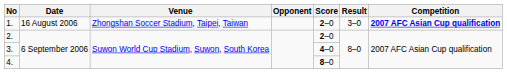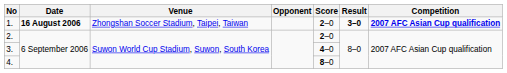(49, 23) normal -> (51, 23) bold
(354, 23) normal -> (354, 23) bold
